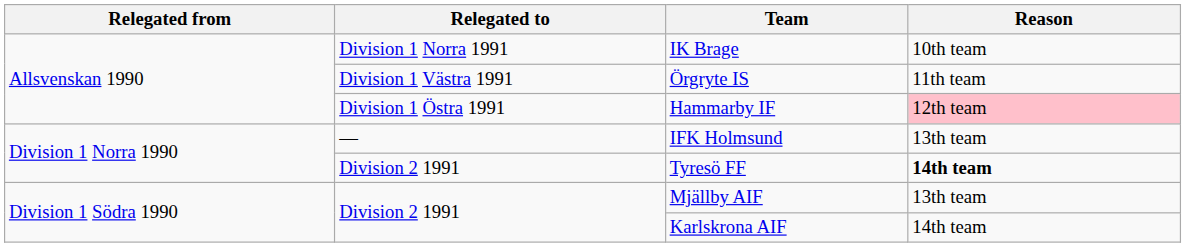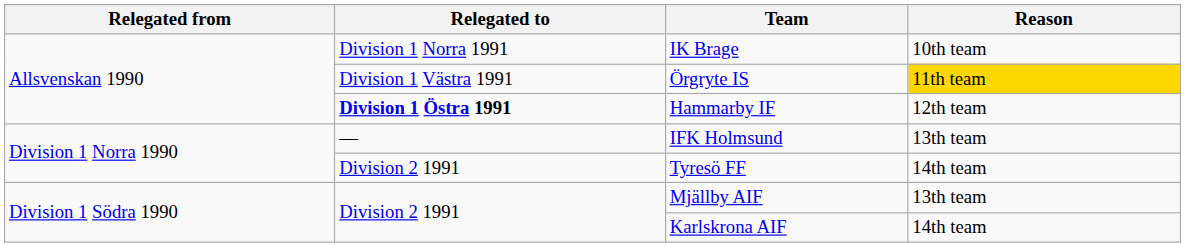(949, 78) no background -> (949, 78) gold background
(422, 108) normal -> (425, 108) bold
(949, 108) pink background -> (949, 108) no background
(952, 167) bold -> (949, 167) normal
